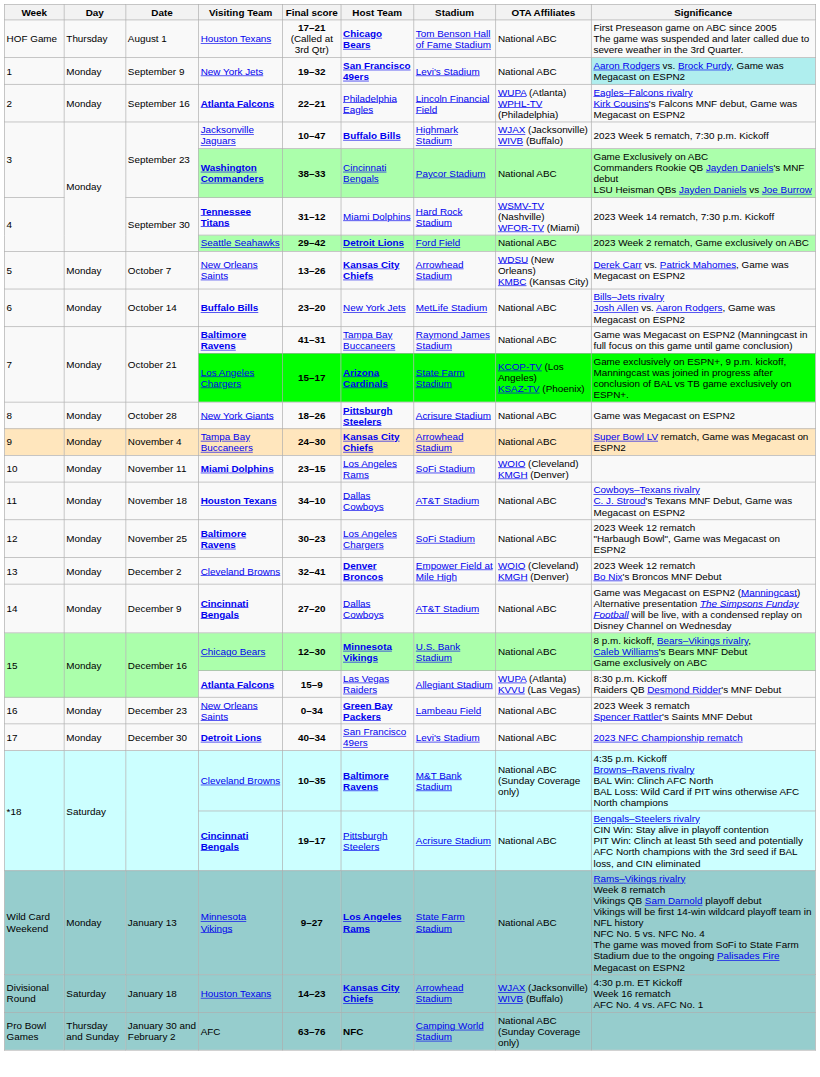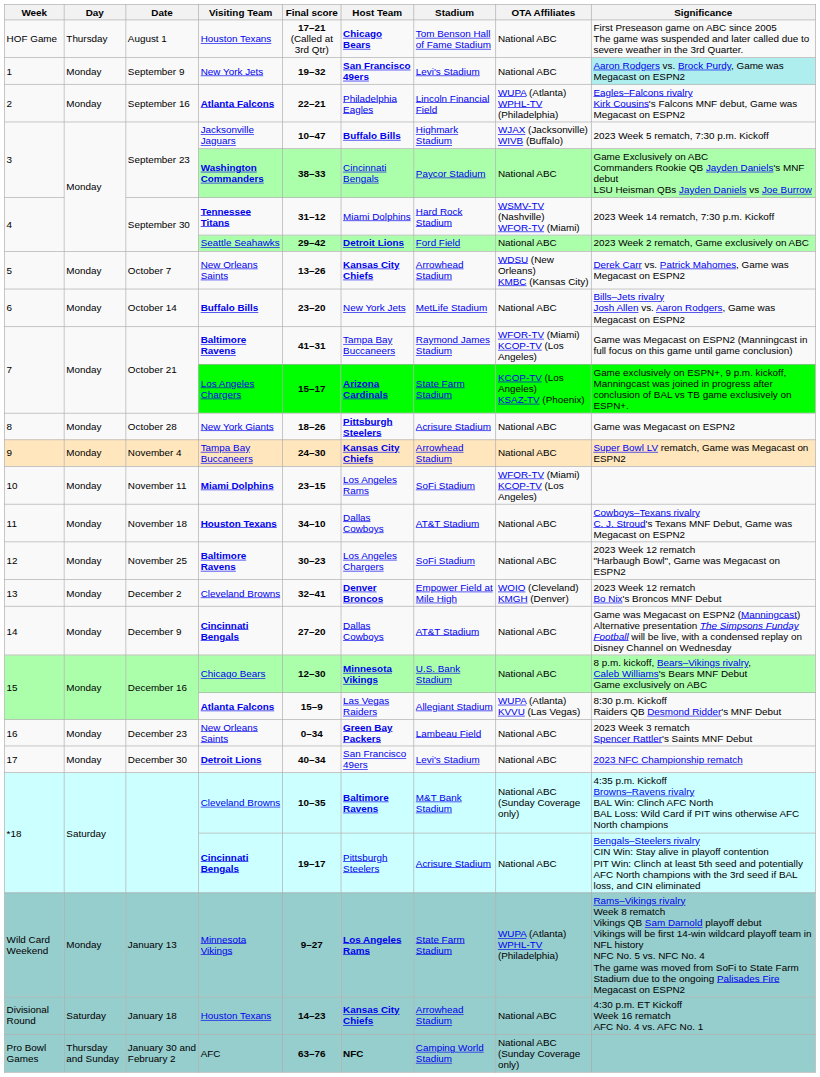(527, 340) National ABC -> (539, 346) WFOR-TV (Miami) KCOP-TV (Los Angeles)
(538, 469) WOIO (Cleveland) KMGH (Denver) -> (539, 485) WFOR-TV (Miami) KCOP-TV (Los Angeles)
(527, 923) National ABC -> (532, 945) WUPA (Atlanta) WPHL-TV (Philadelphia)
(543, 994) WJAX (Jacksonville) WIVB (Buffalo) -> (527, 1016) National ABC
